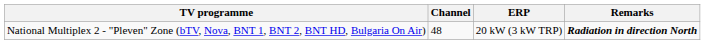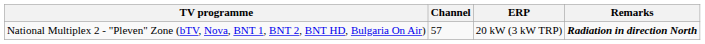(436, 30) 48 -> (436, 30) 57
